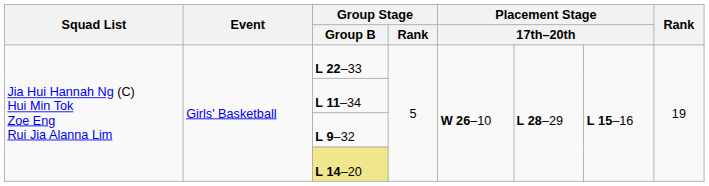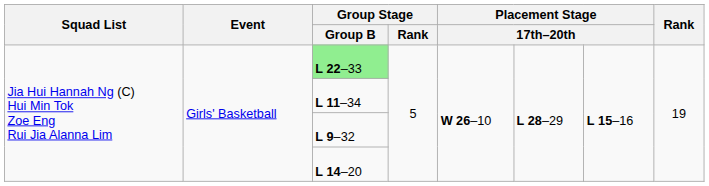(339, 69) no background -> (339, 69) lightgreen background
(339, 171) khaki background -> (339, 171) no background
